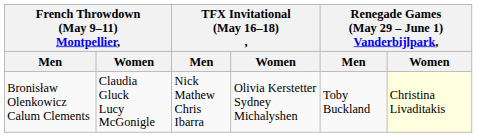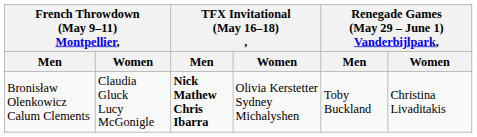(195, 101) normal -> (195, 101) bold
(417, 101) lightyellow background -> (418, 101) no background
